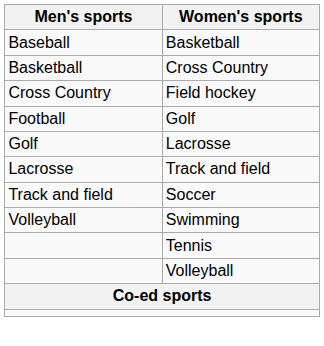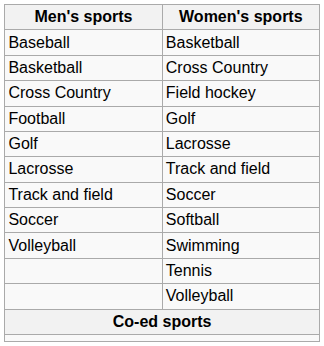+ row: (192, 220)
